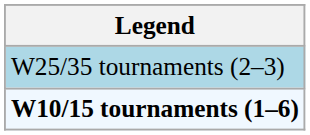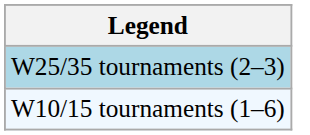(155, 108) bold -> (148, 108) normal
